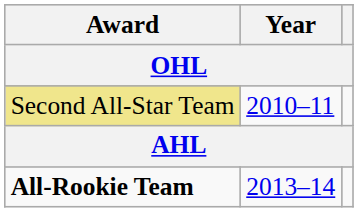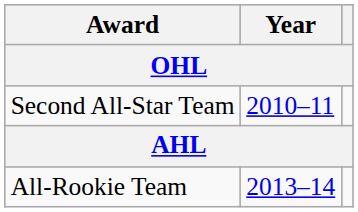(123, 105) khaki background -> (123, 105) no background
(102, 186) bold -> (99, 186) normal
